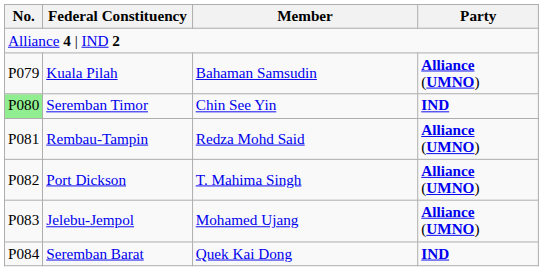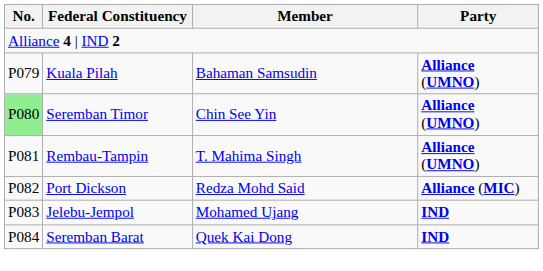(435, 105) IND -> (450, 114) Alliance (UMNO)
(250, 138) Redza Mohd Said -> (249, 155) T. Mahima Singh
(249, 179) T. Mahima Singh -> (250, 188) Redza Mohd Said
(450, 179) Alliance (UMNO) -> (470, 188) Alliance (MIC)
(450, 221) Alliance (UMNO) -> (435, 212) IND
